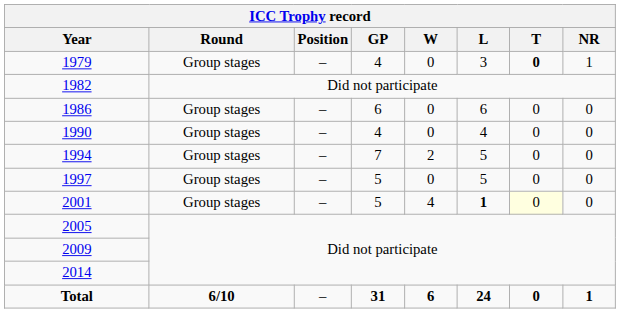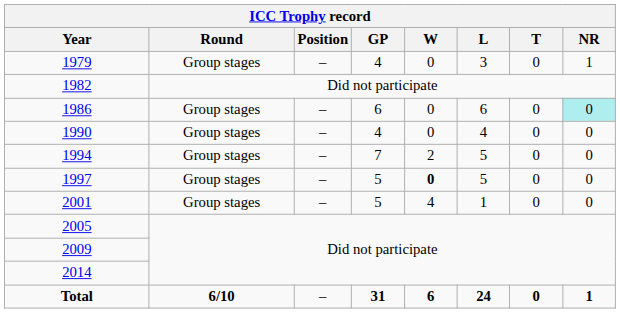(536, 62) bold -> (536, 62) normal
(589, 109) no background -> (589, 109) paleturquoise background
(431, 179) normal -> (431, 179) bold
(483, 202) bold -> (483, 202) normal
(536, 202) lightyellow background -> (536, 202) no background
